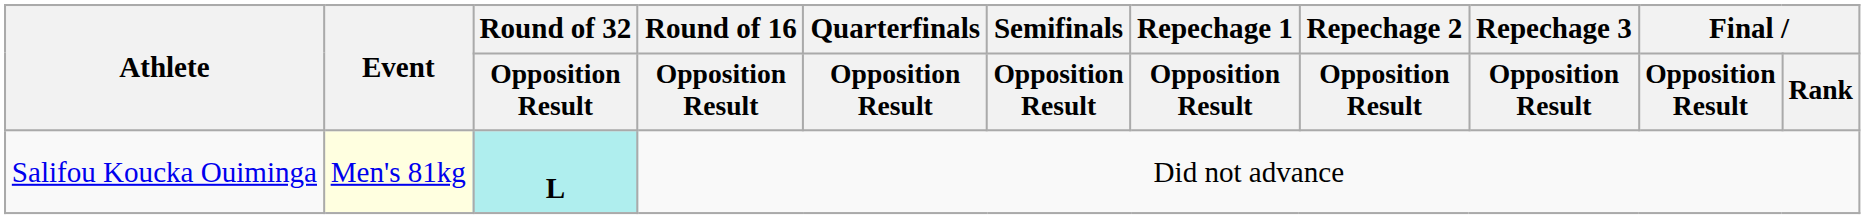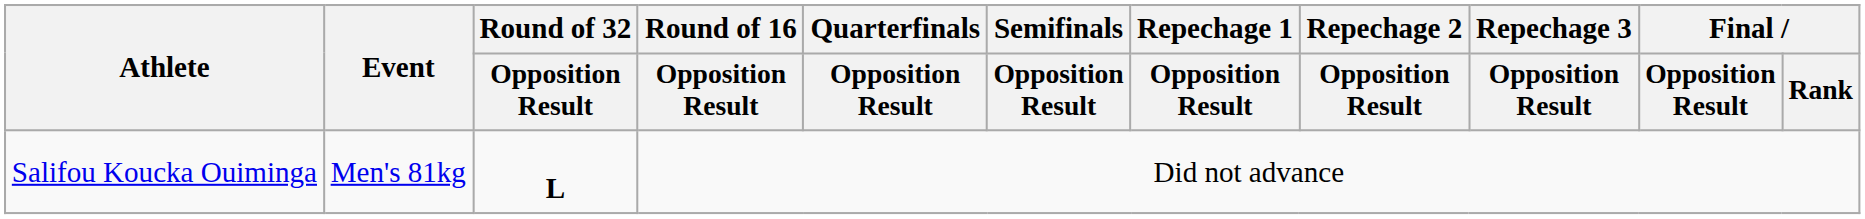(398, 171) lightyellow background -> (398, 171) no background
(555, 188) paleturquoise background -> (555, 188) no background
